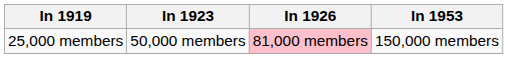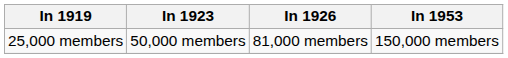(310, 41) pink background -> (310, 41) no background
